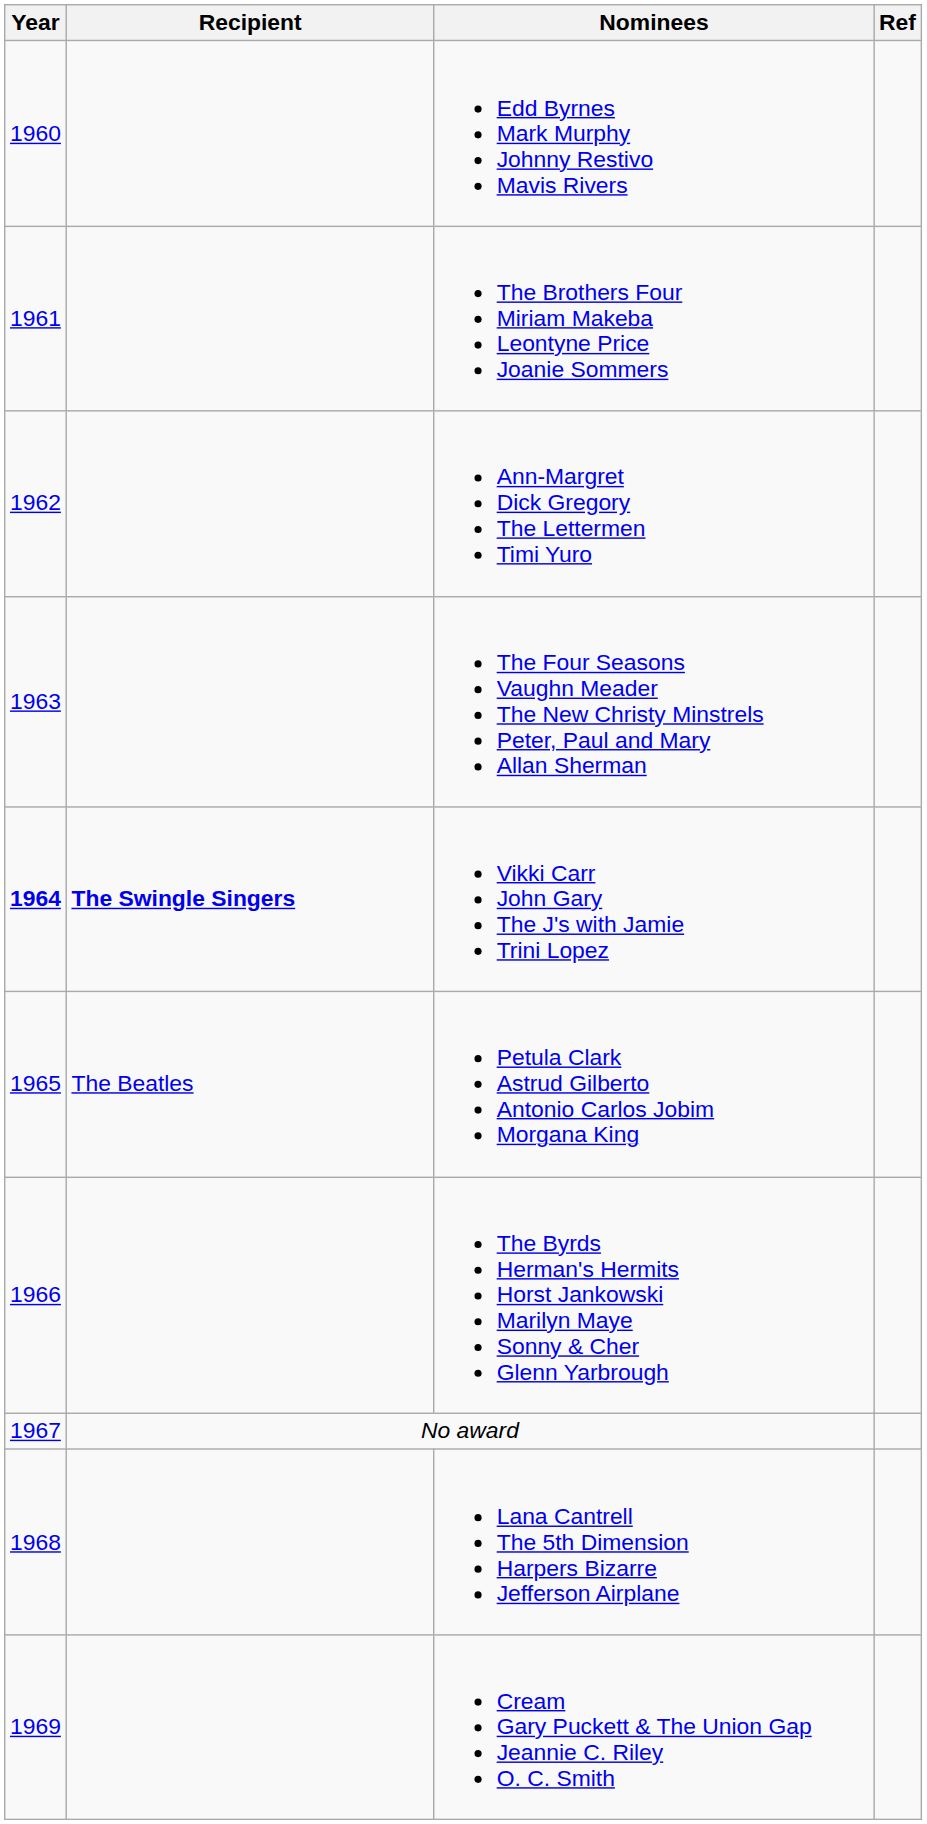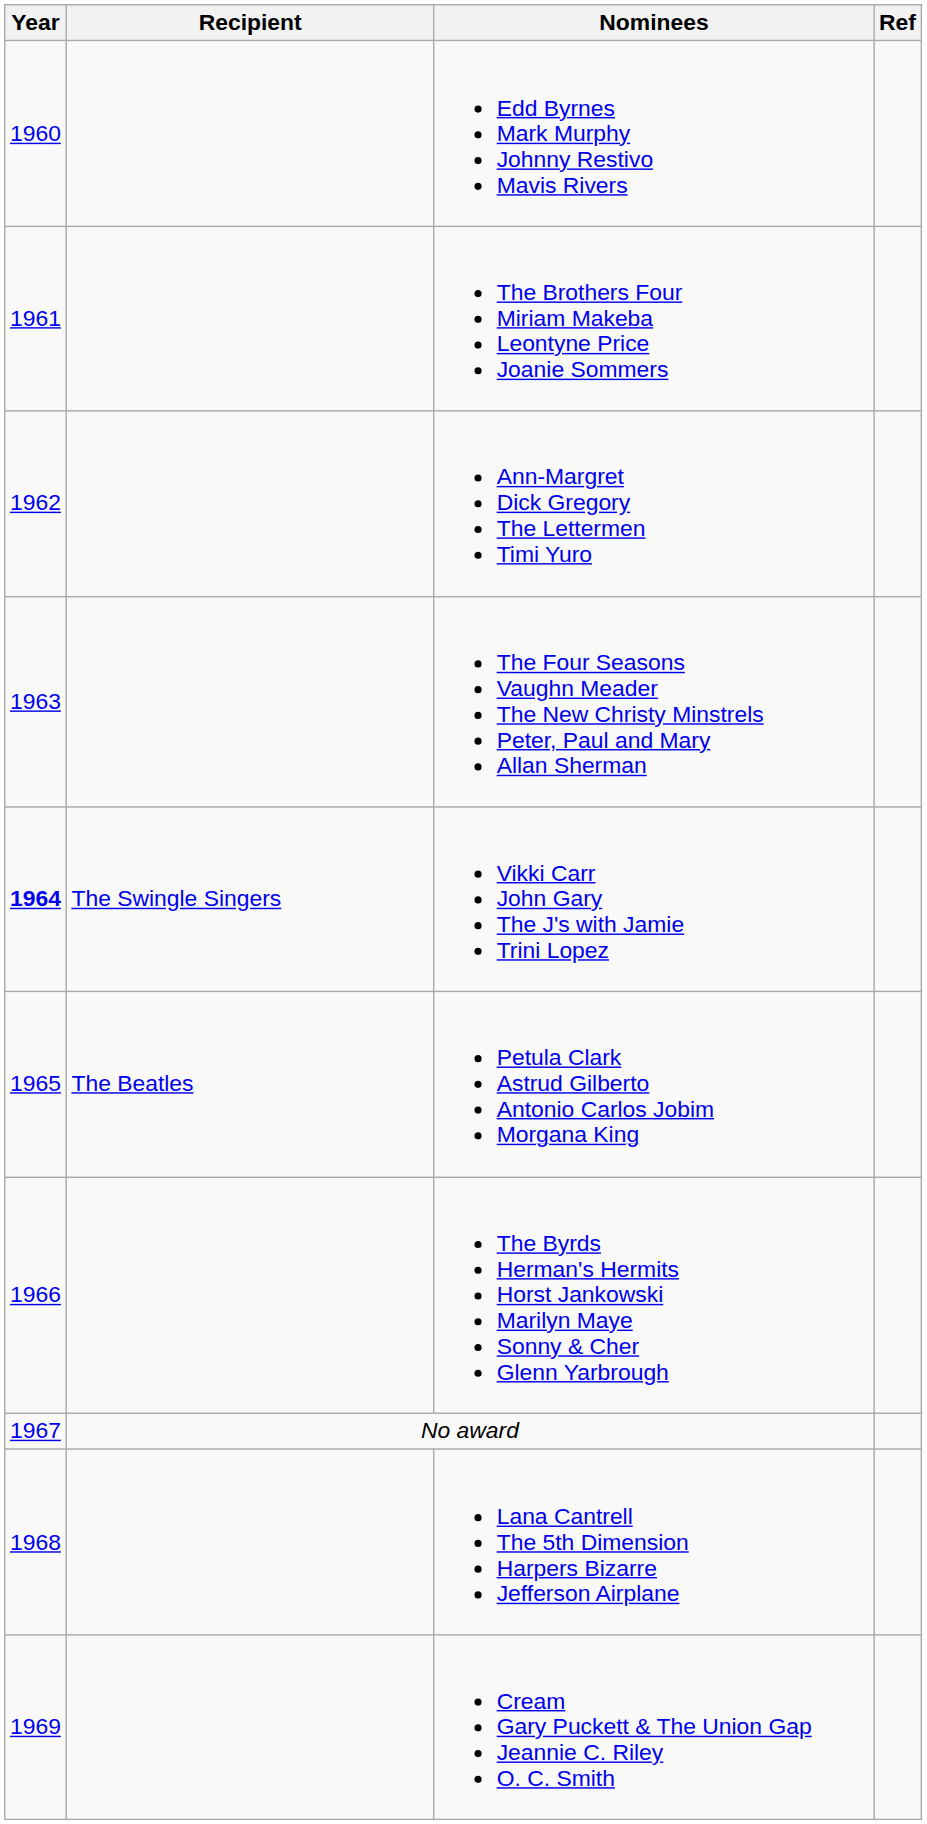(183, 899) bold -> (176, 899) normal
